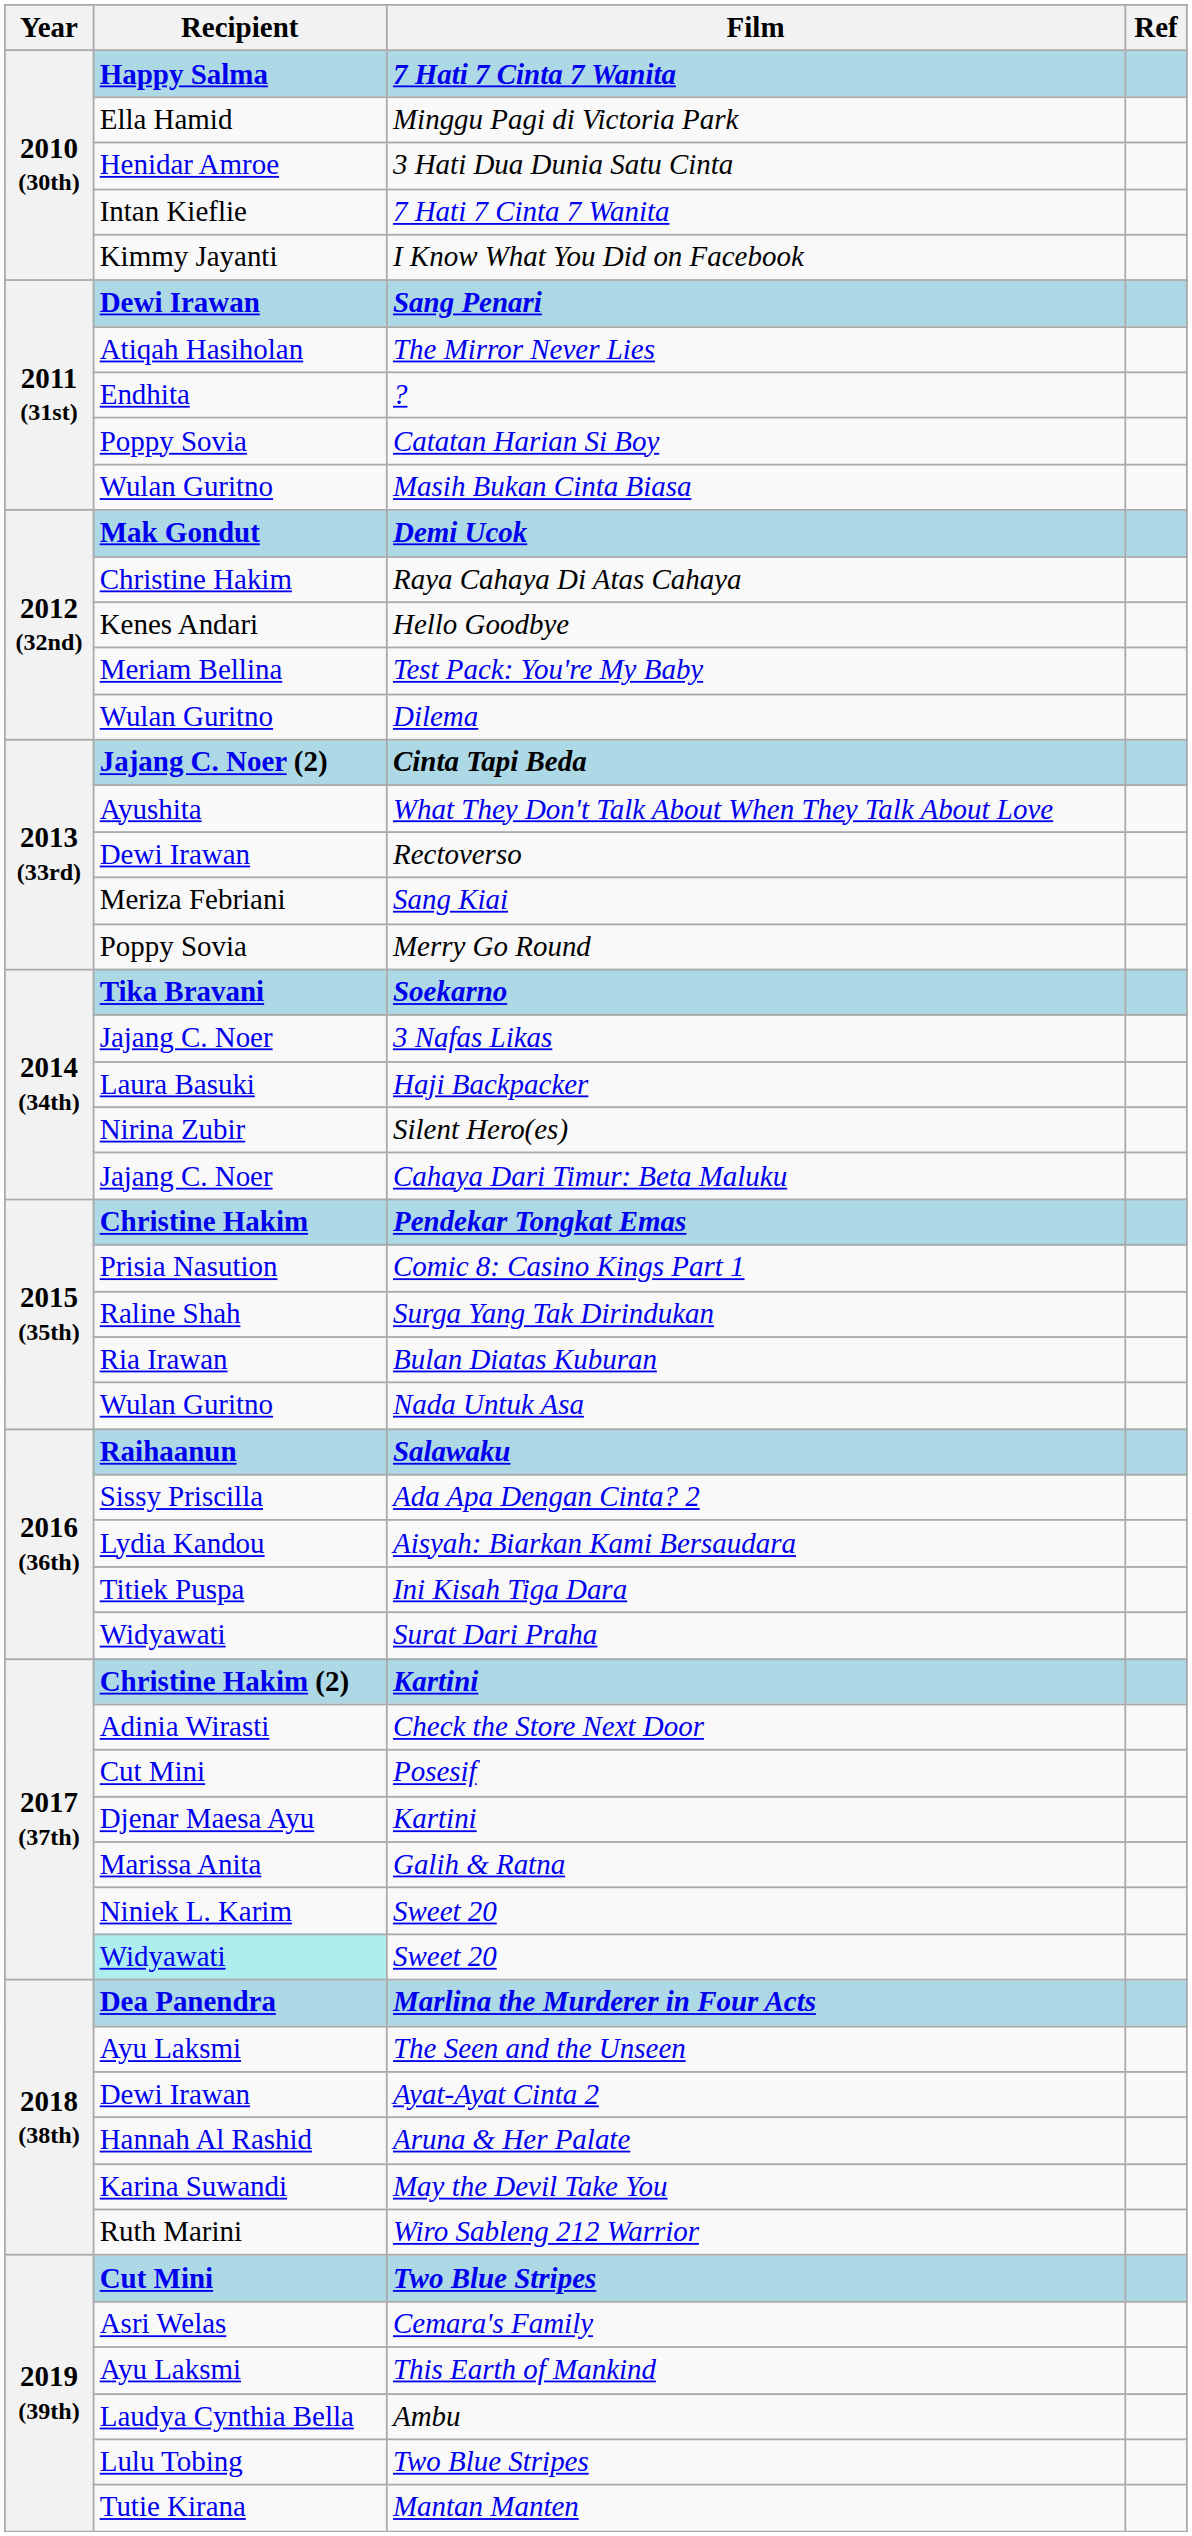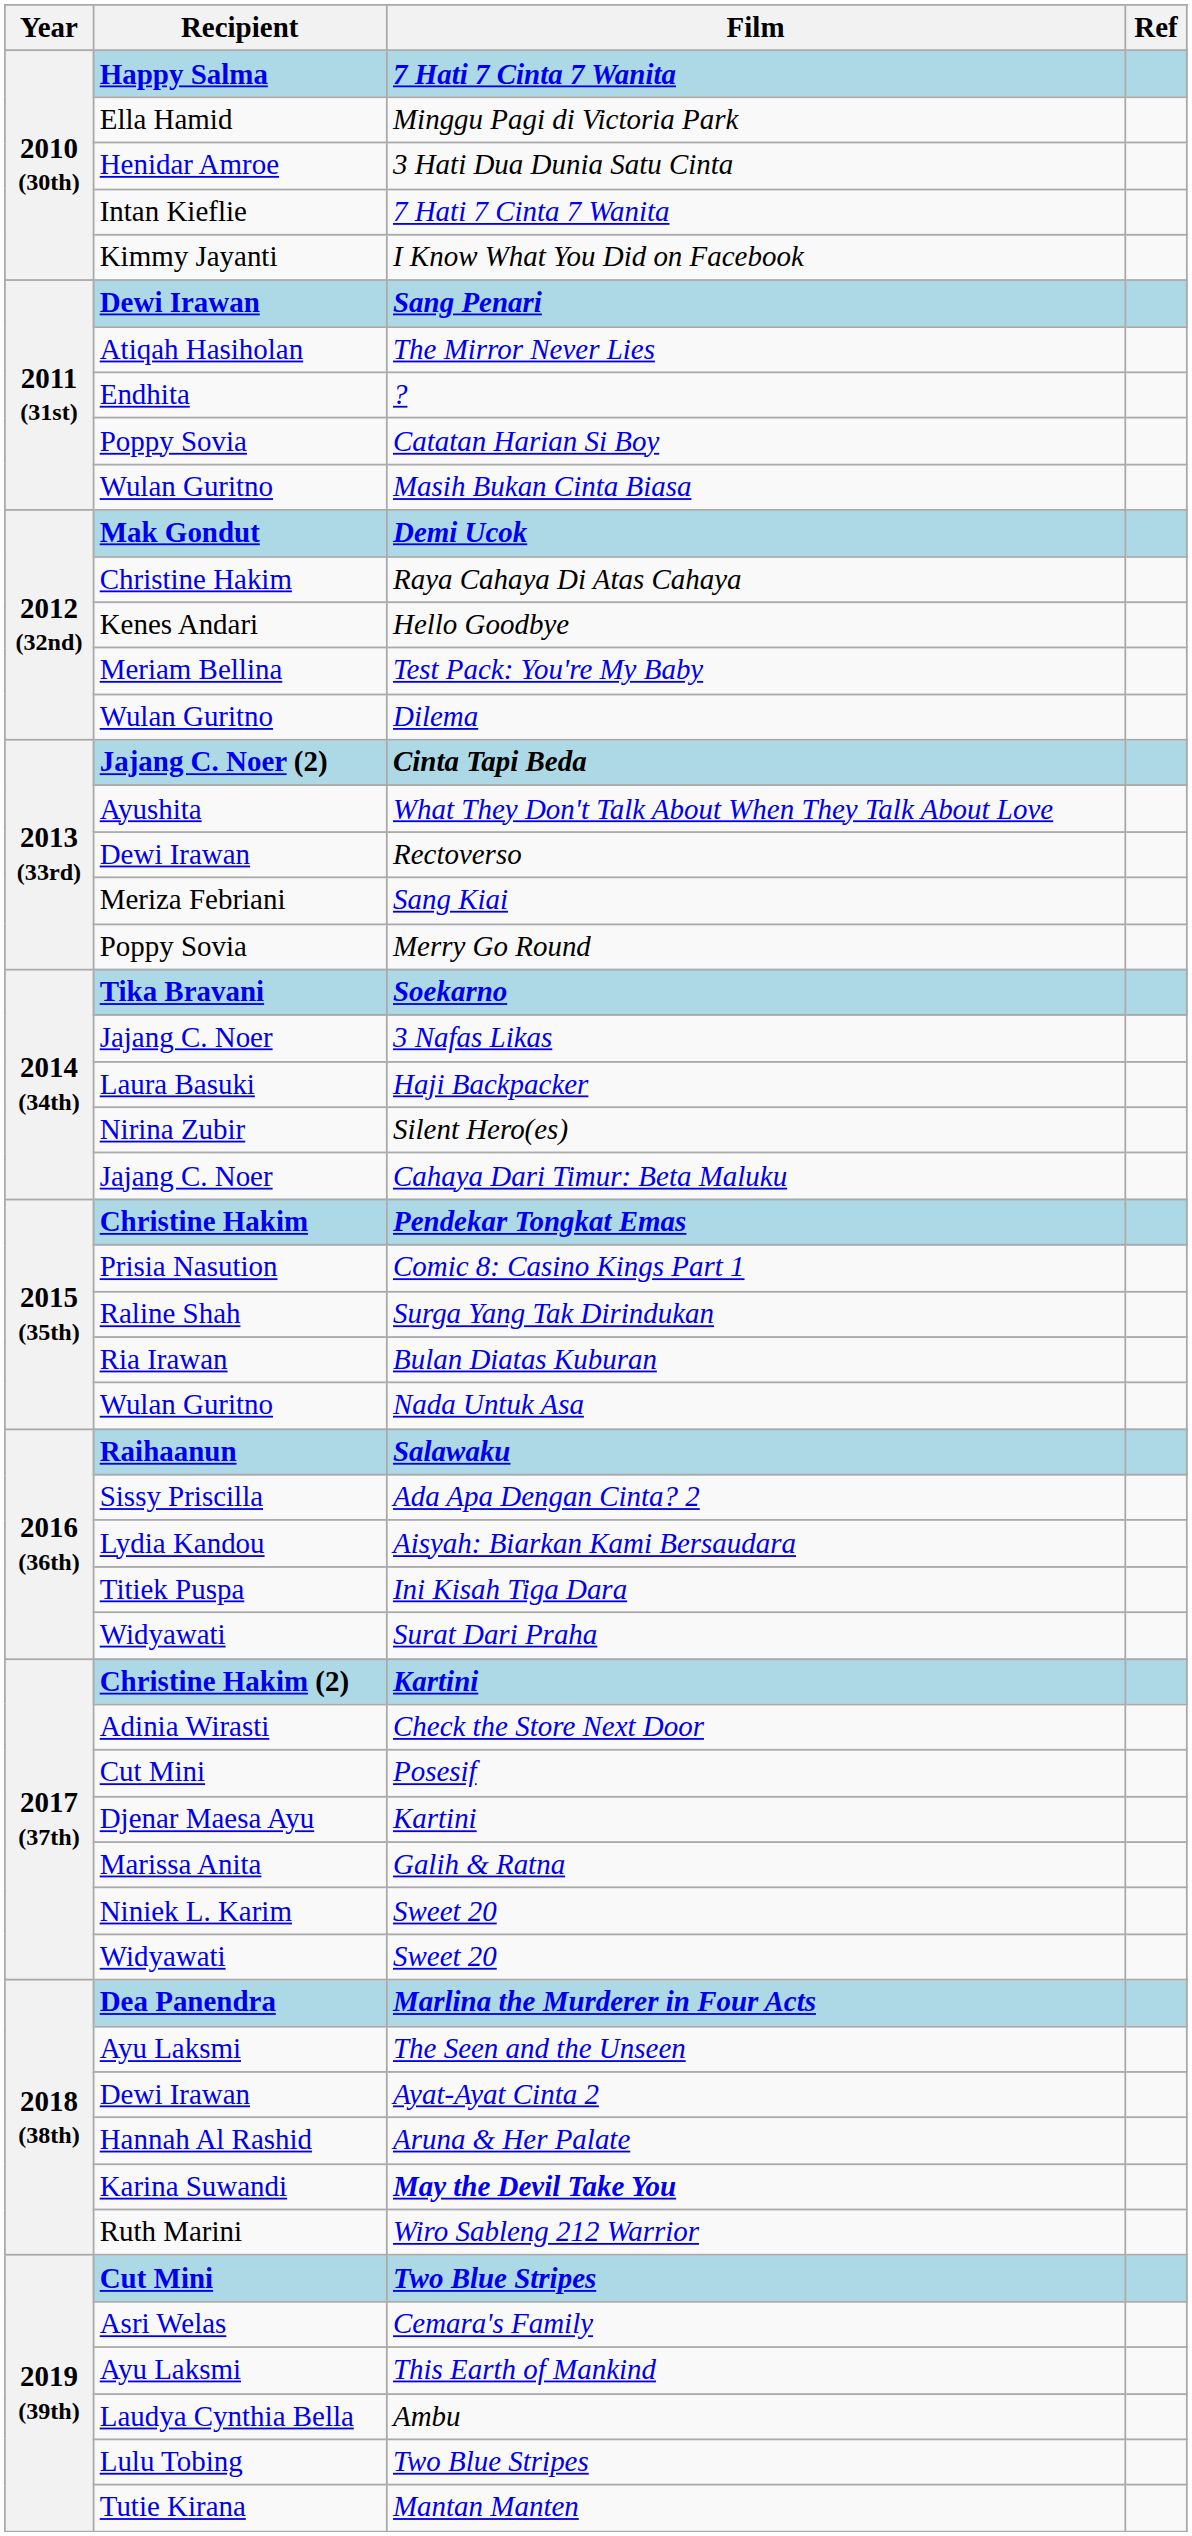(163, 1956) paleturquoise background -> (163, 1956) no background
(530, 2186) normal -> (535, 2186) bold
